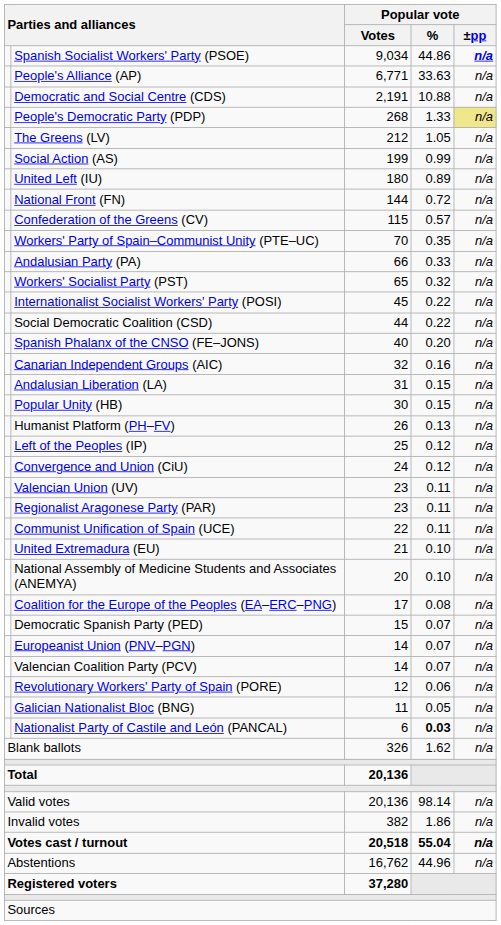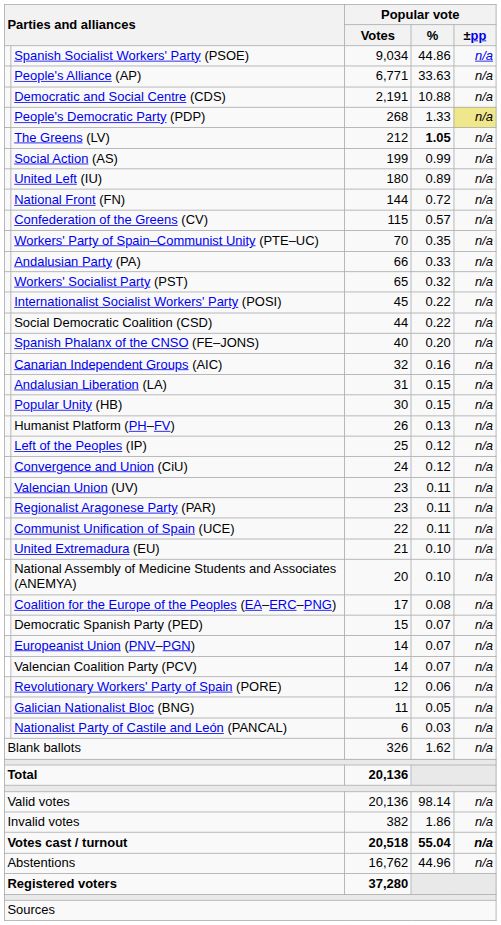(484, 55) bold -> (484, 55) normal
(438, 138) normal -> (438, 138) bold
(438, 728) bold -> (438, 728) normal
